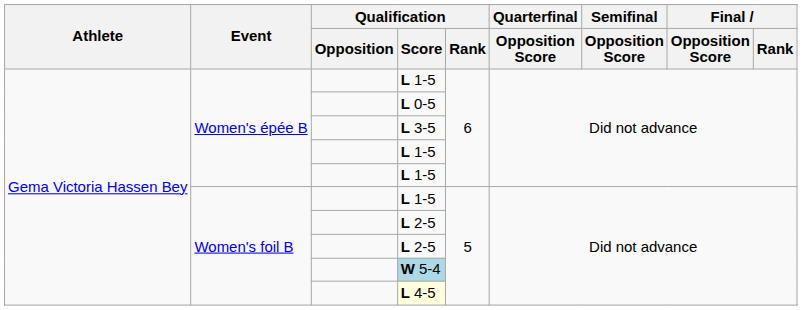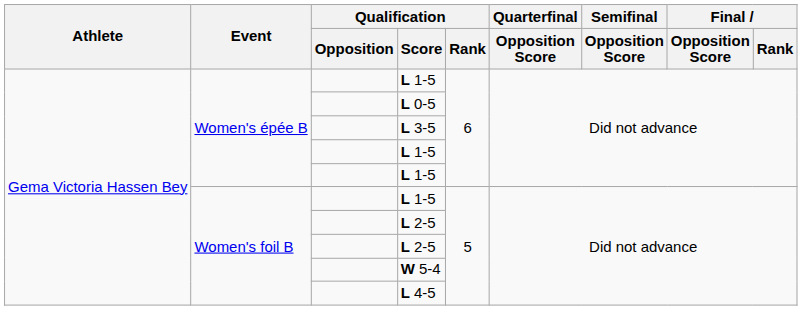(421, 270) lightblue background -> (421, 270) no background
(418, 294) lightyellow background -> (418, 294) no background
